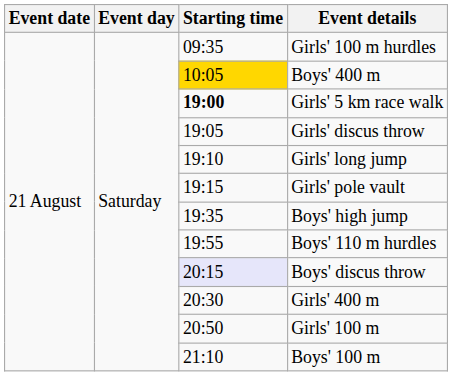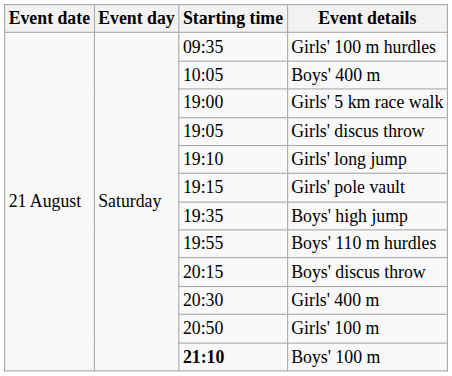(203, 74) gold background -> (203, 74) no background
(204, 103) bold -> (203, 103) normal
(203, 272) lavender background -> (203, 272) no background
(203, 356) normal -> (204, 356) bold
